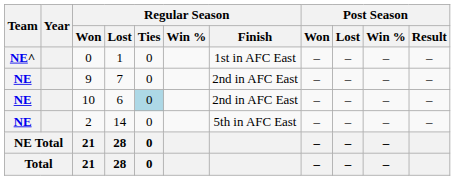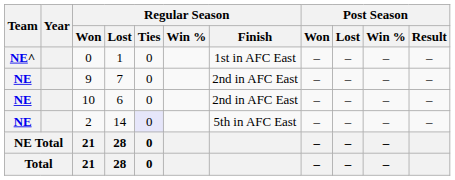(149, 100) lightblue background -> (149, 100) no background
(149, 121) no background -> (149, 121) lavender background
